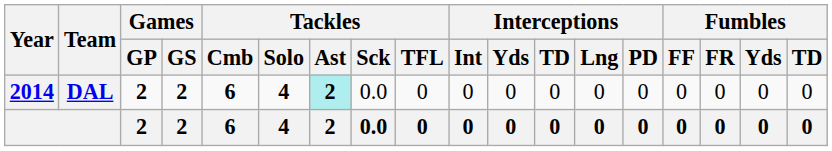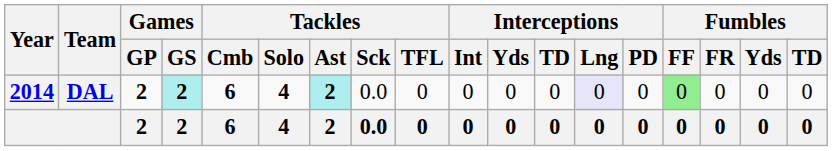(182, 92) no background -> (182, 92) paleturquoise background
(599, 92) no background -> (599, 92) lavender background
(682, 92) no background -> (682, 92) lightgreen background
